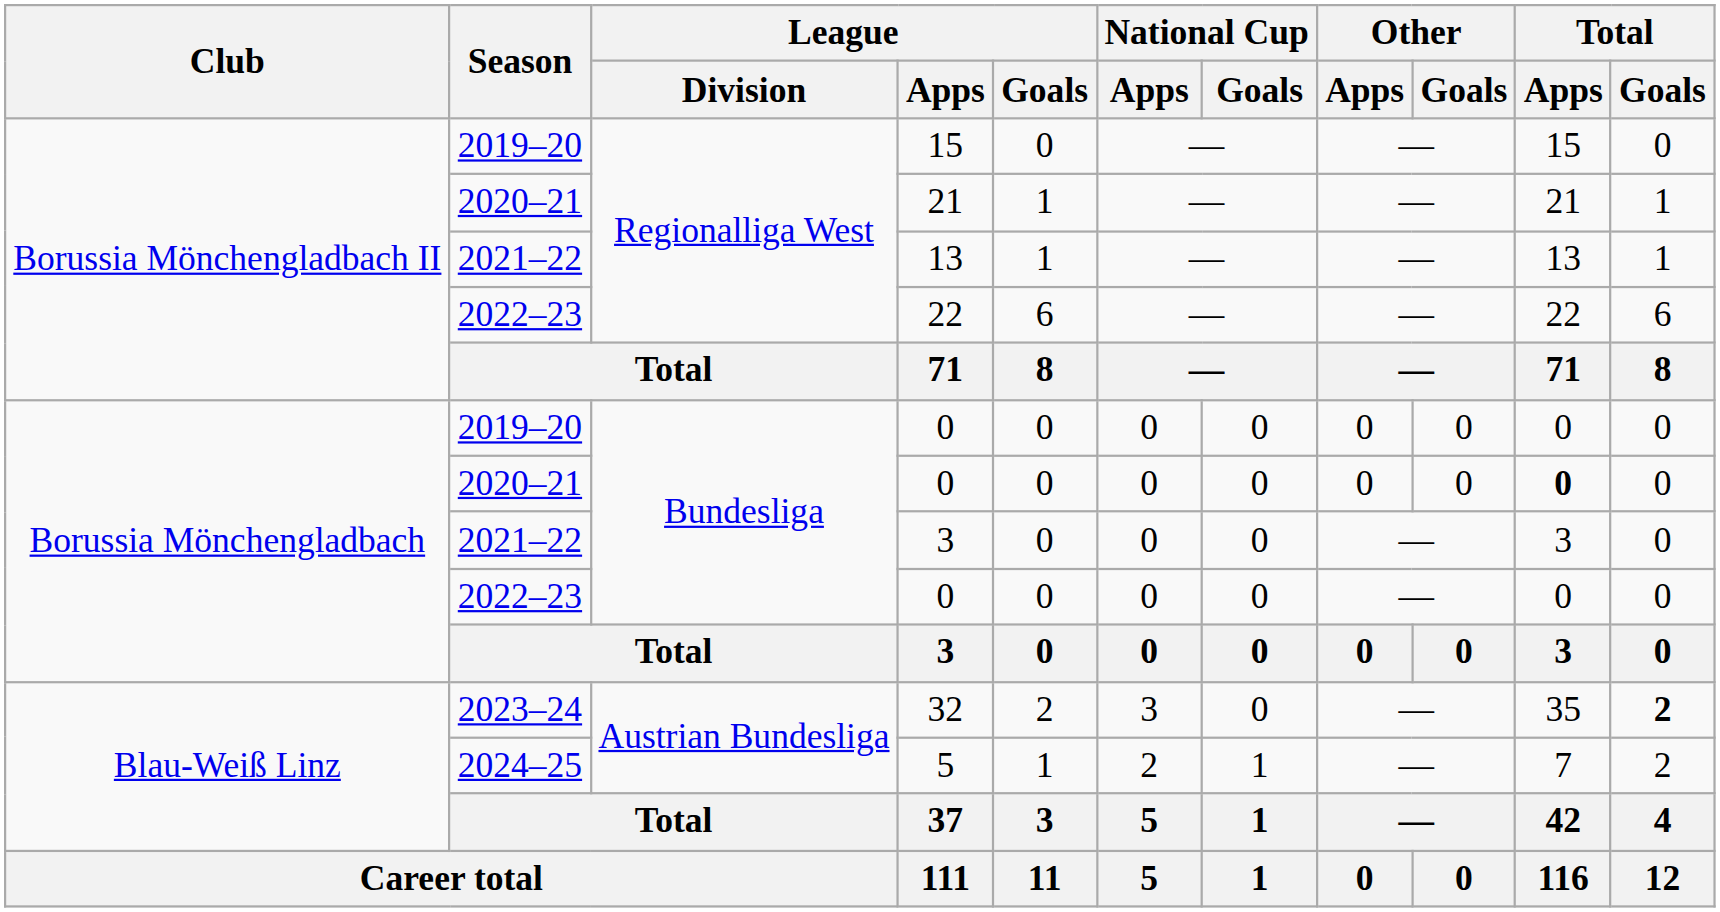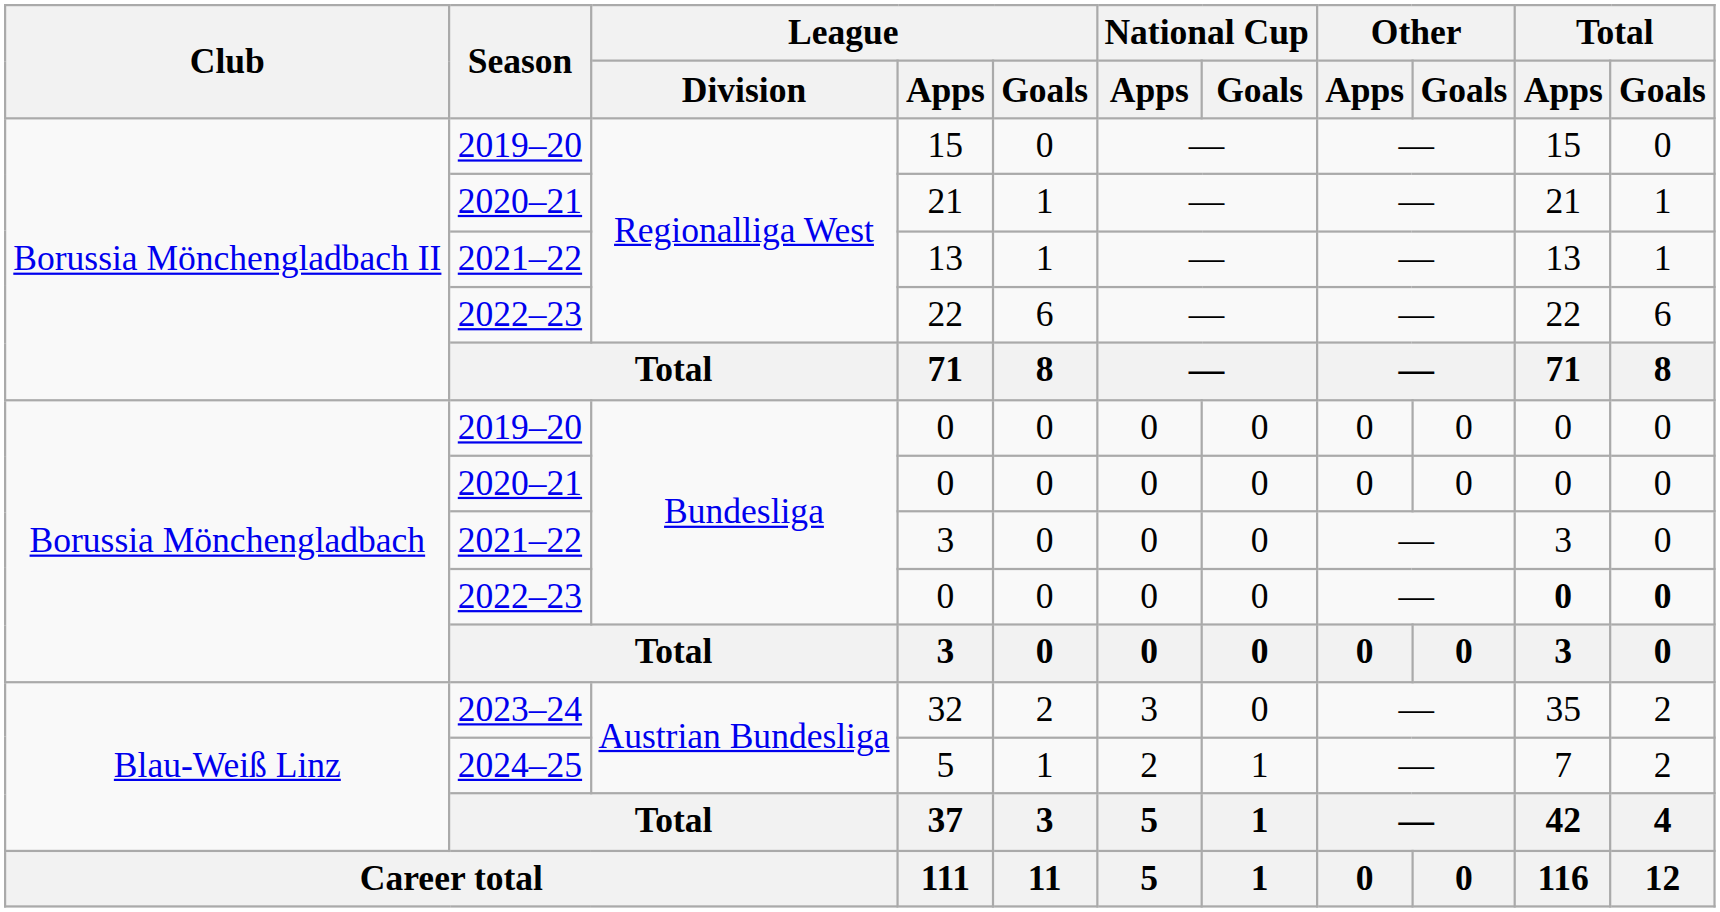(1563, 483) bold -> (1563, 483) normal
(1563, 595) normal -> (1563, 595) bold
(1663, 595) normal -> (1663, 595) bold
(1663, 708) bold -> (1663, 708) normal
